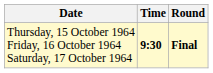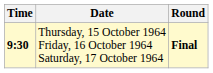columns swapped: (71, 13) <-> (153, 13)
